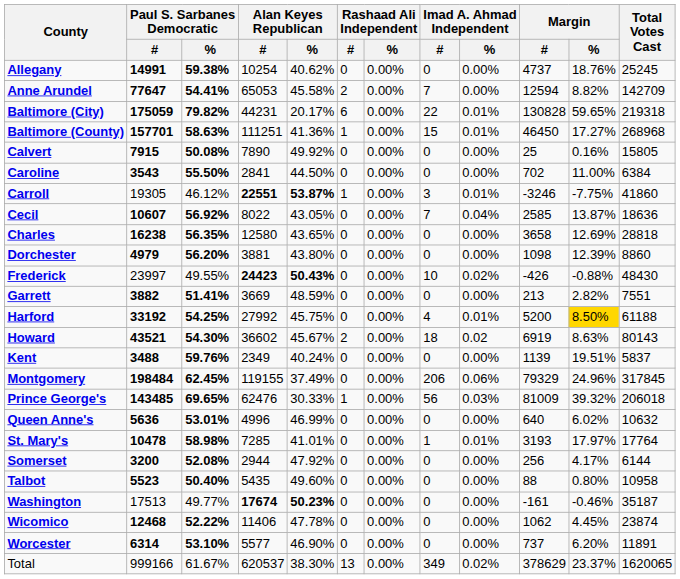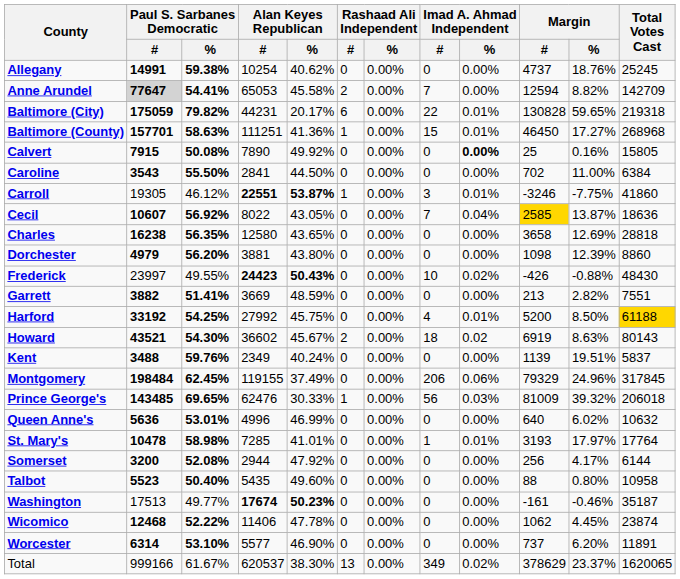(148, 91) no background -> (148, 91) lightgrey background
(481, 152) normal -> (481, 152) bold
(537, 214) no background -> (537, 214) gold background
(590, 317) gold background -> (590, 317) no background
(639, 317) no background -> (639, 317) gold background
